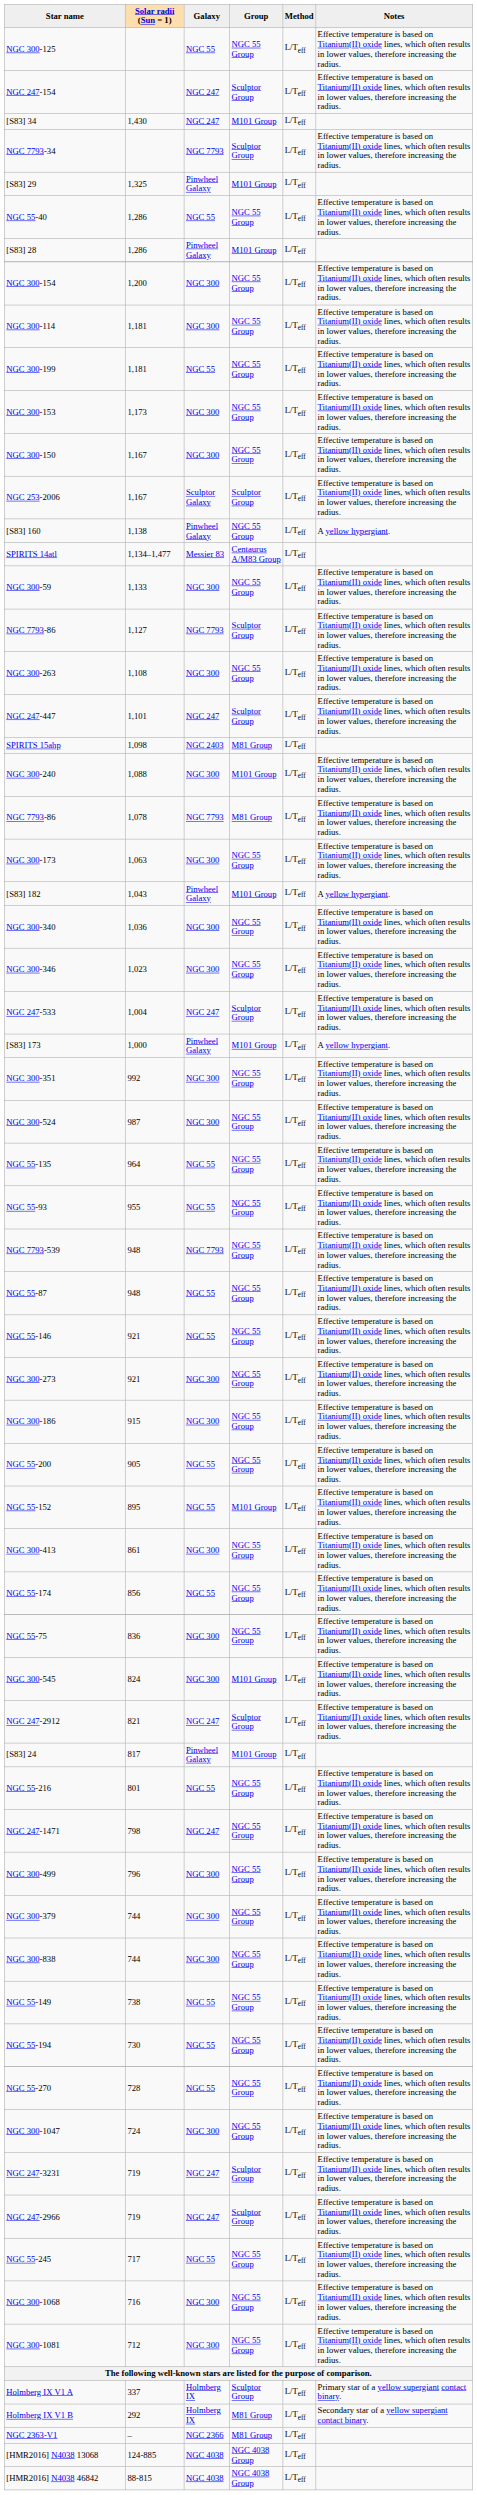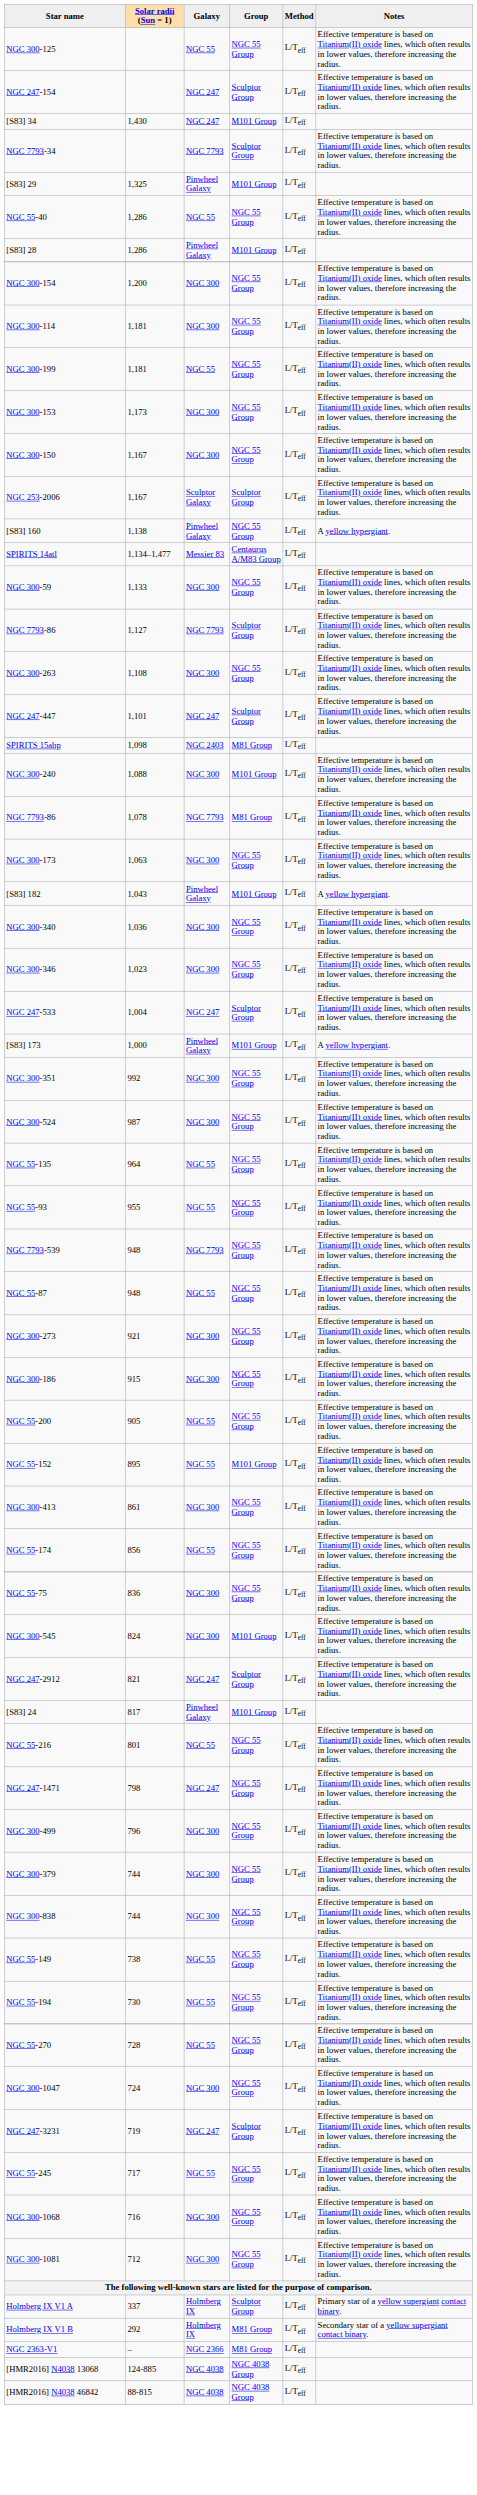- row: (29, 1336)
- row: (33, 2216)
